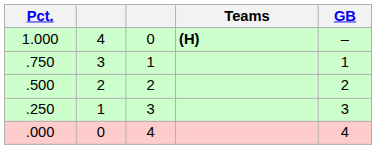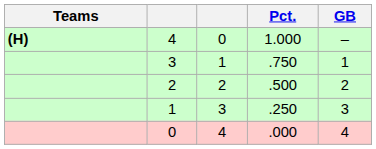columns swapped: (247, 16) <-> (40, 16)
